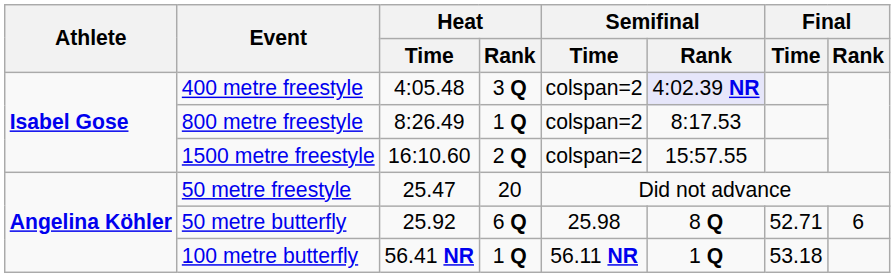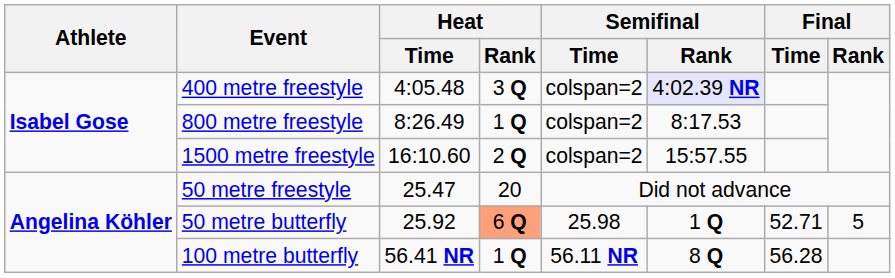(510, 223) no background -> (510, 223) lightsalmon background
(706, 223) 8 Q -> (706, 223) 1 Q
(858, 223) 6 -> (858, 223) 5
(706, 256) 1 Q -> (706, 256) 8 Q
(796, 256) 53.18 -> (796, 256) 56.28
